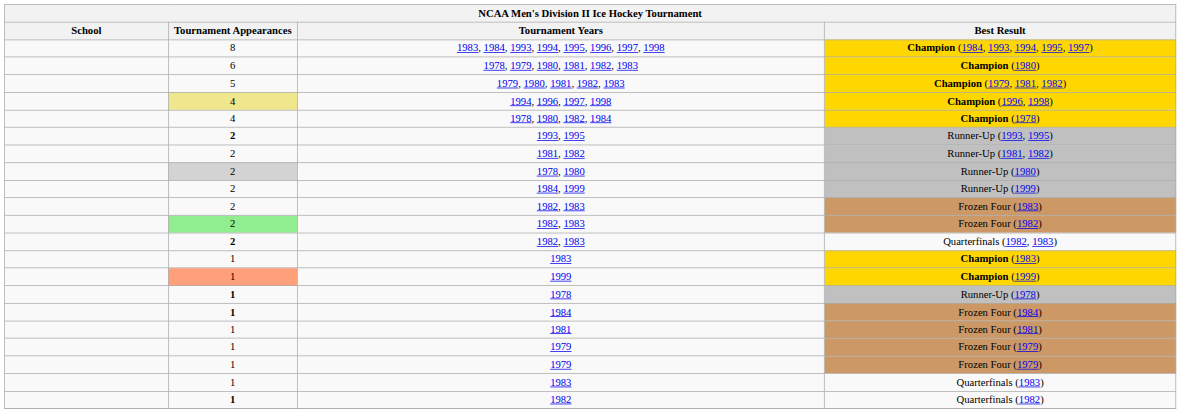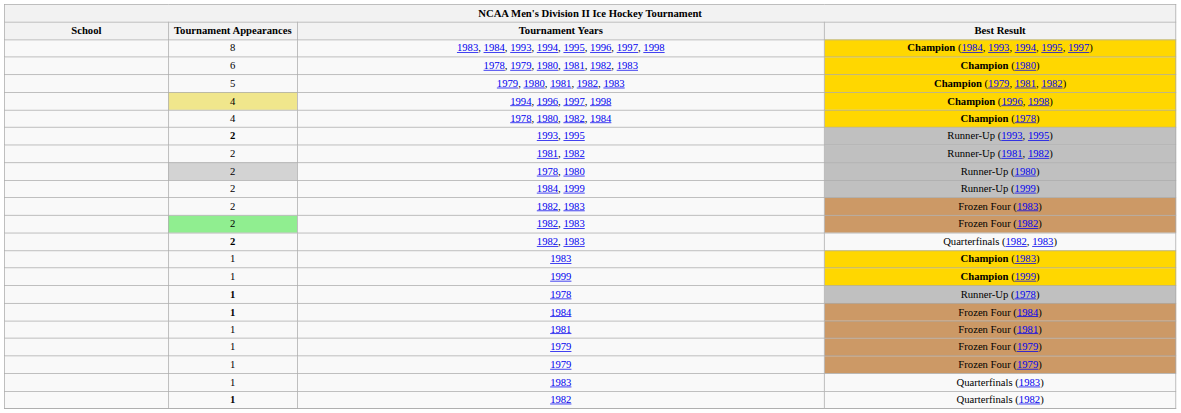(233, 277) lightsalmon background -> (233, 277) no background
